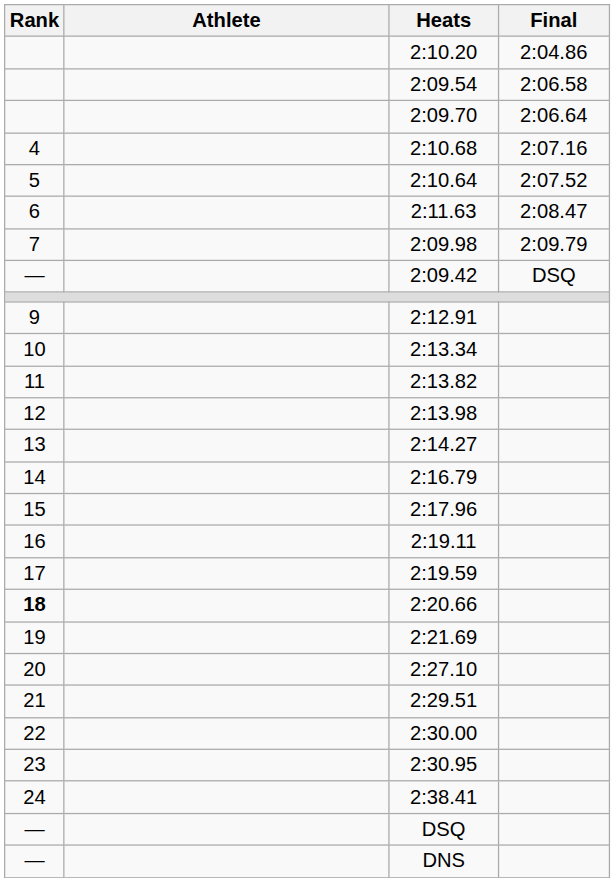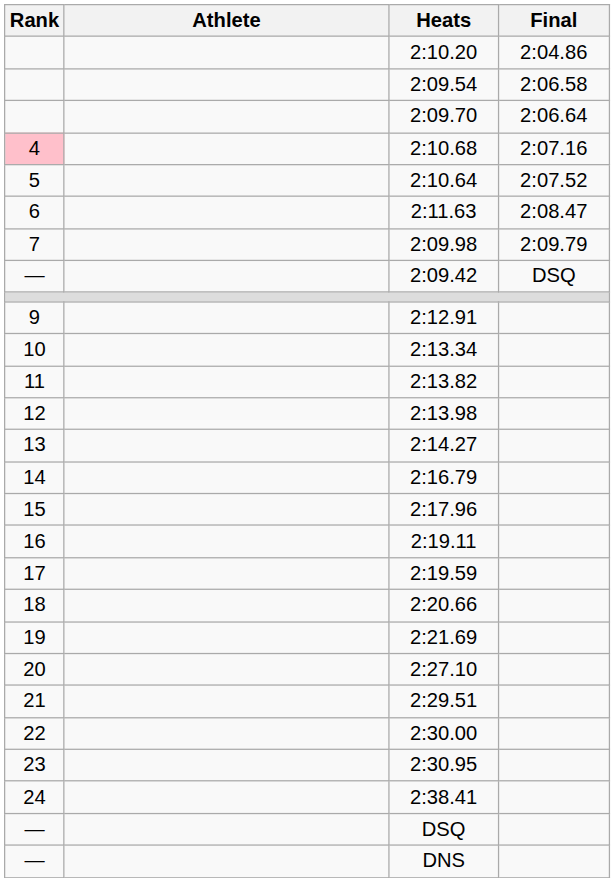(34, 148) no background -> (34, 148) pink background
(34, 605) bold -> (34, 605) normal
